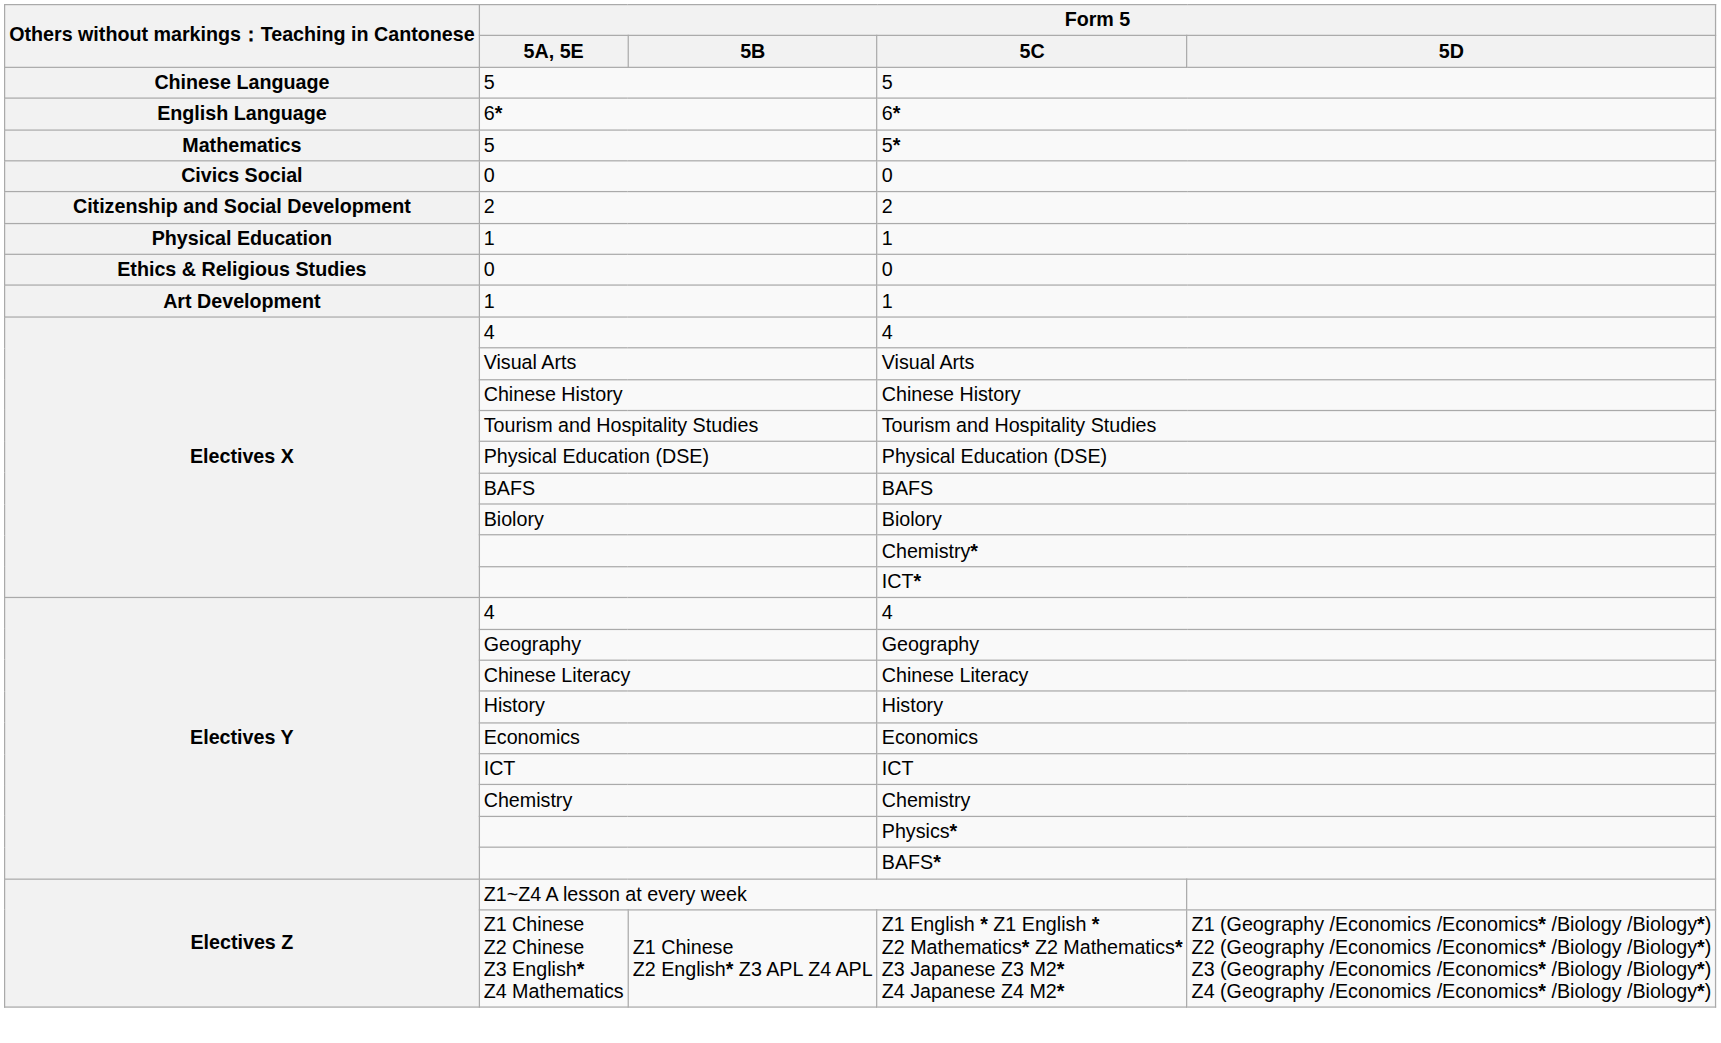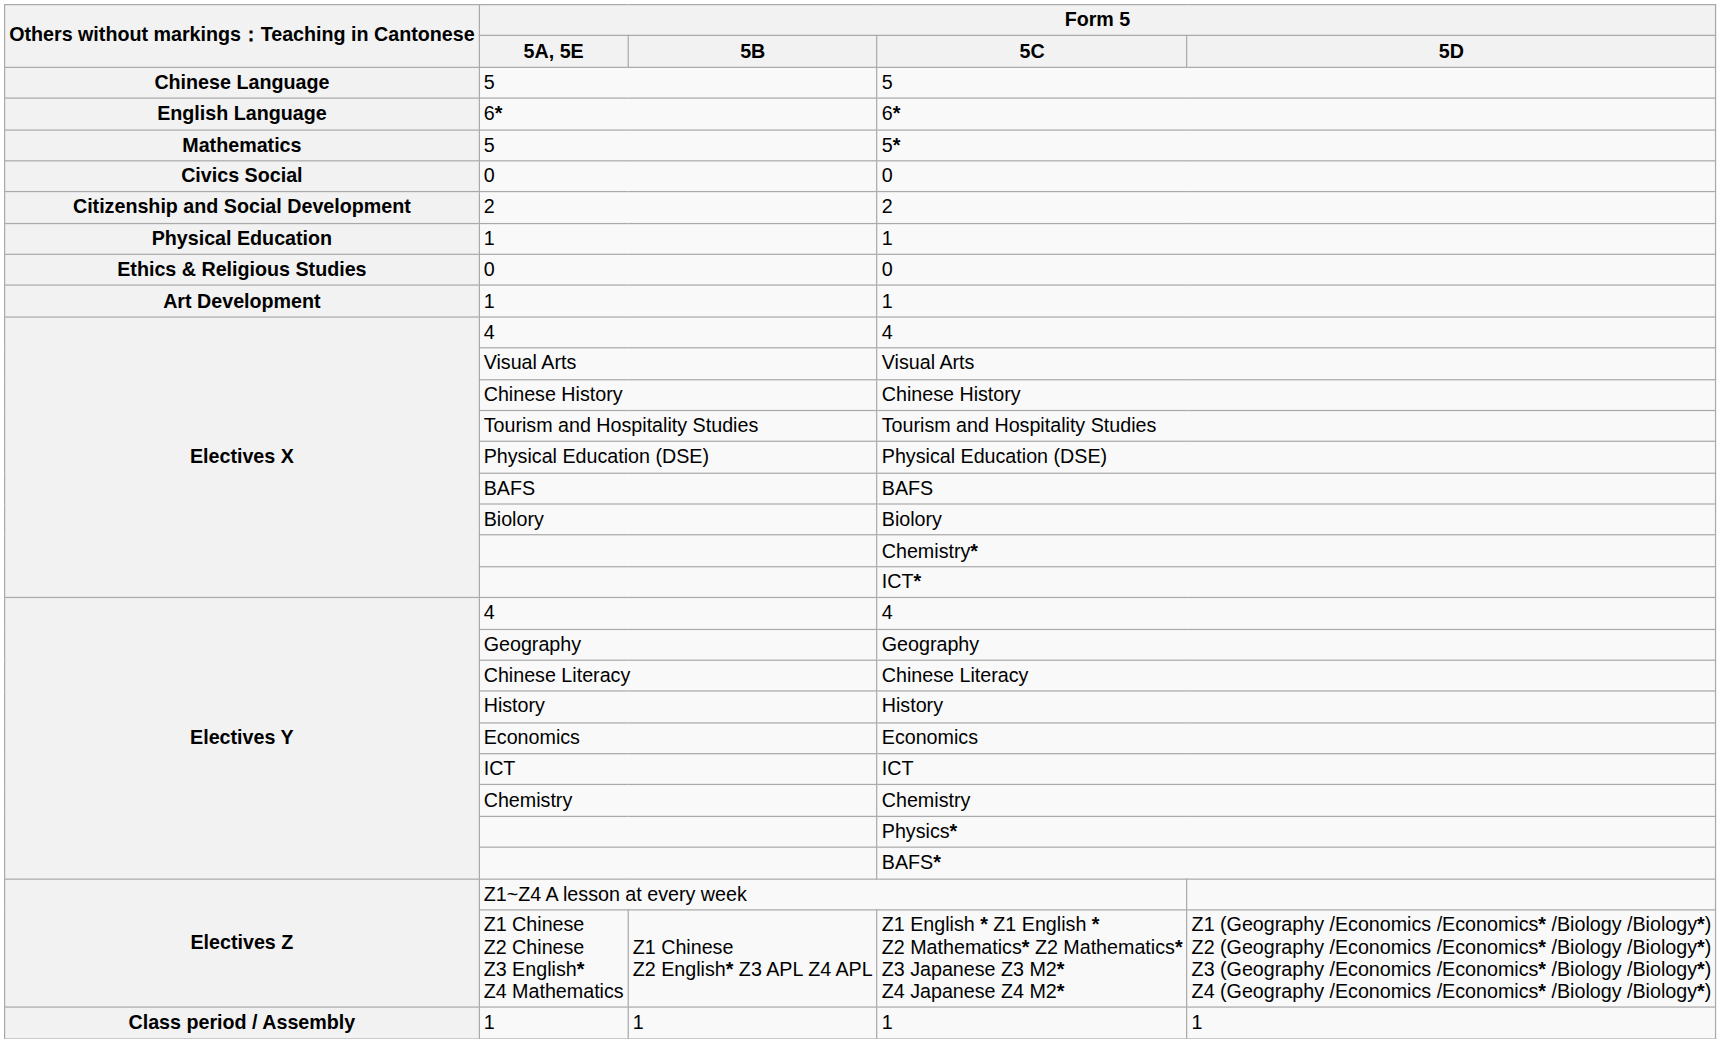+ row: (242, 1022)
